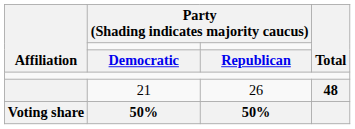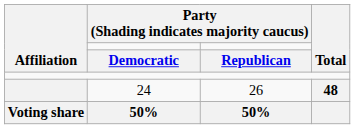(144, 90) 21 -> (144, 90) 24
